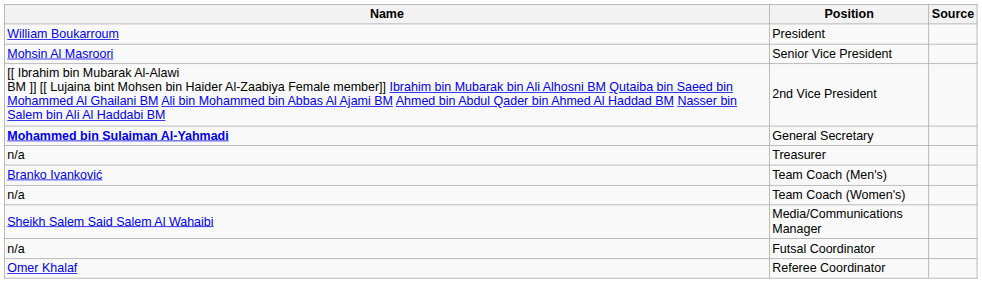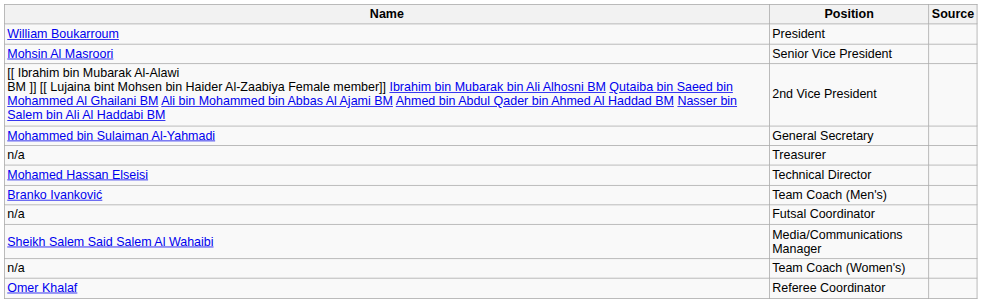(118, 135) bold -> (111, 135) normal
+ row: (822, 175)
rows swapped: (839, 195) <-> (824, 248)
